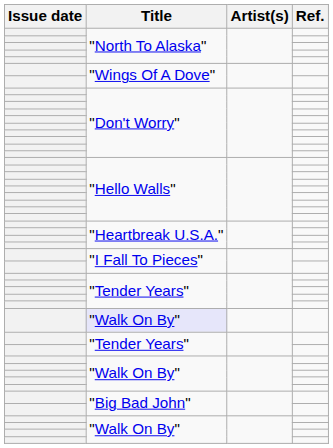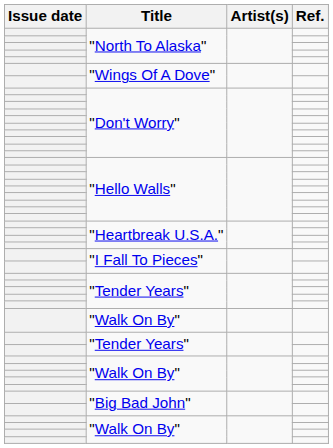(135, 320) lavender background -> (135, 320) no background
